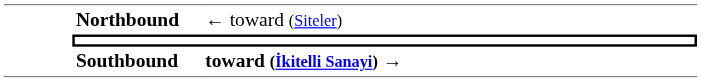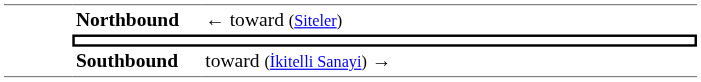(304, 61) bold -> (298, 61) normal
